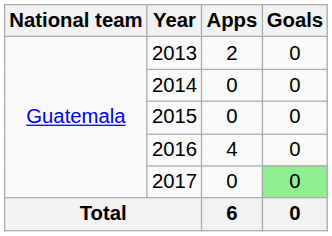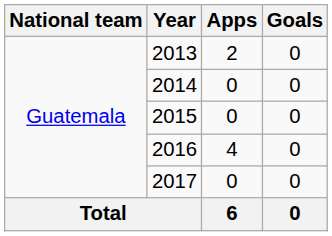(295, 181) lightgreen background -> (295, 181) no background
